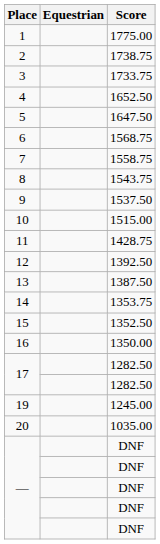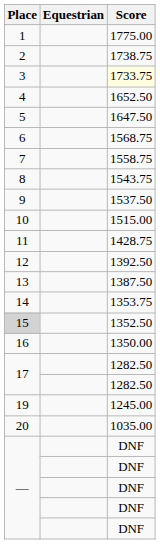(131, 76) no background -> (131, 76) lightyellow background
(22, 323) no background -> (22, 323) lightgrey background
